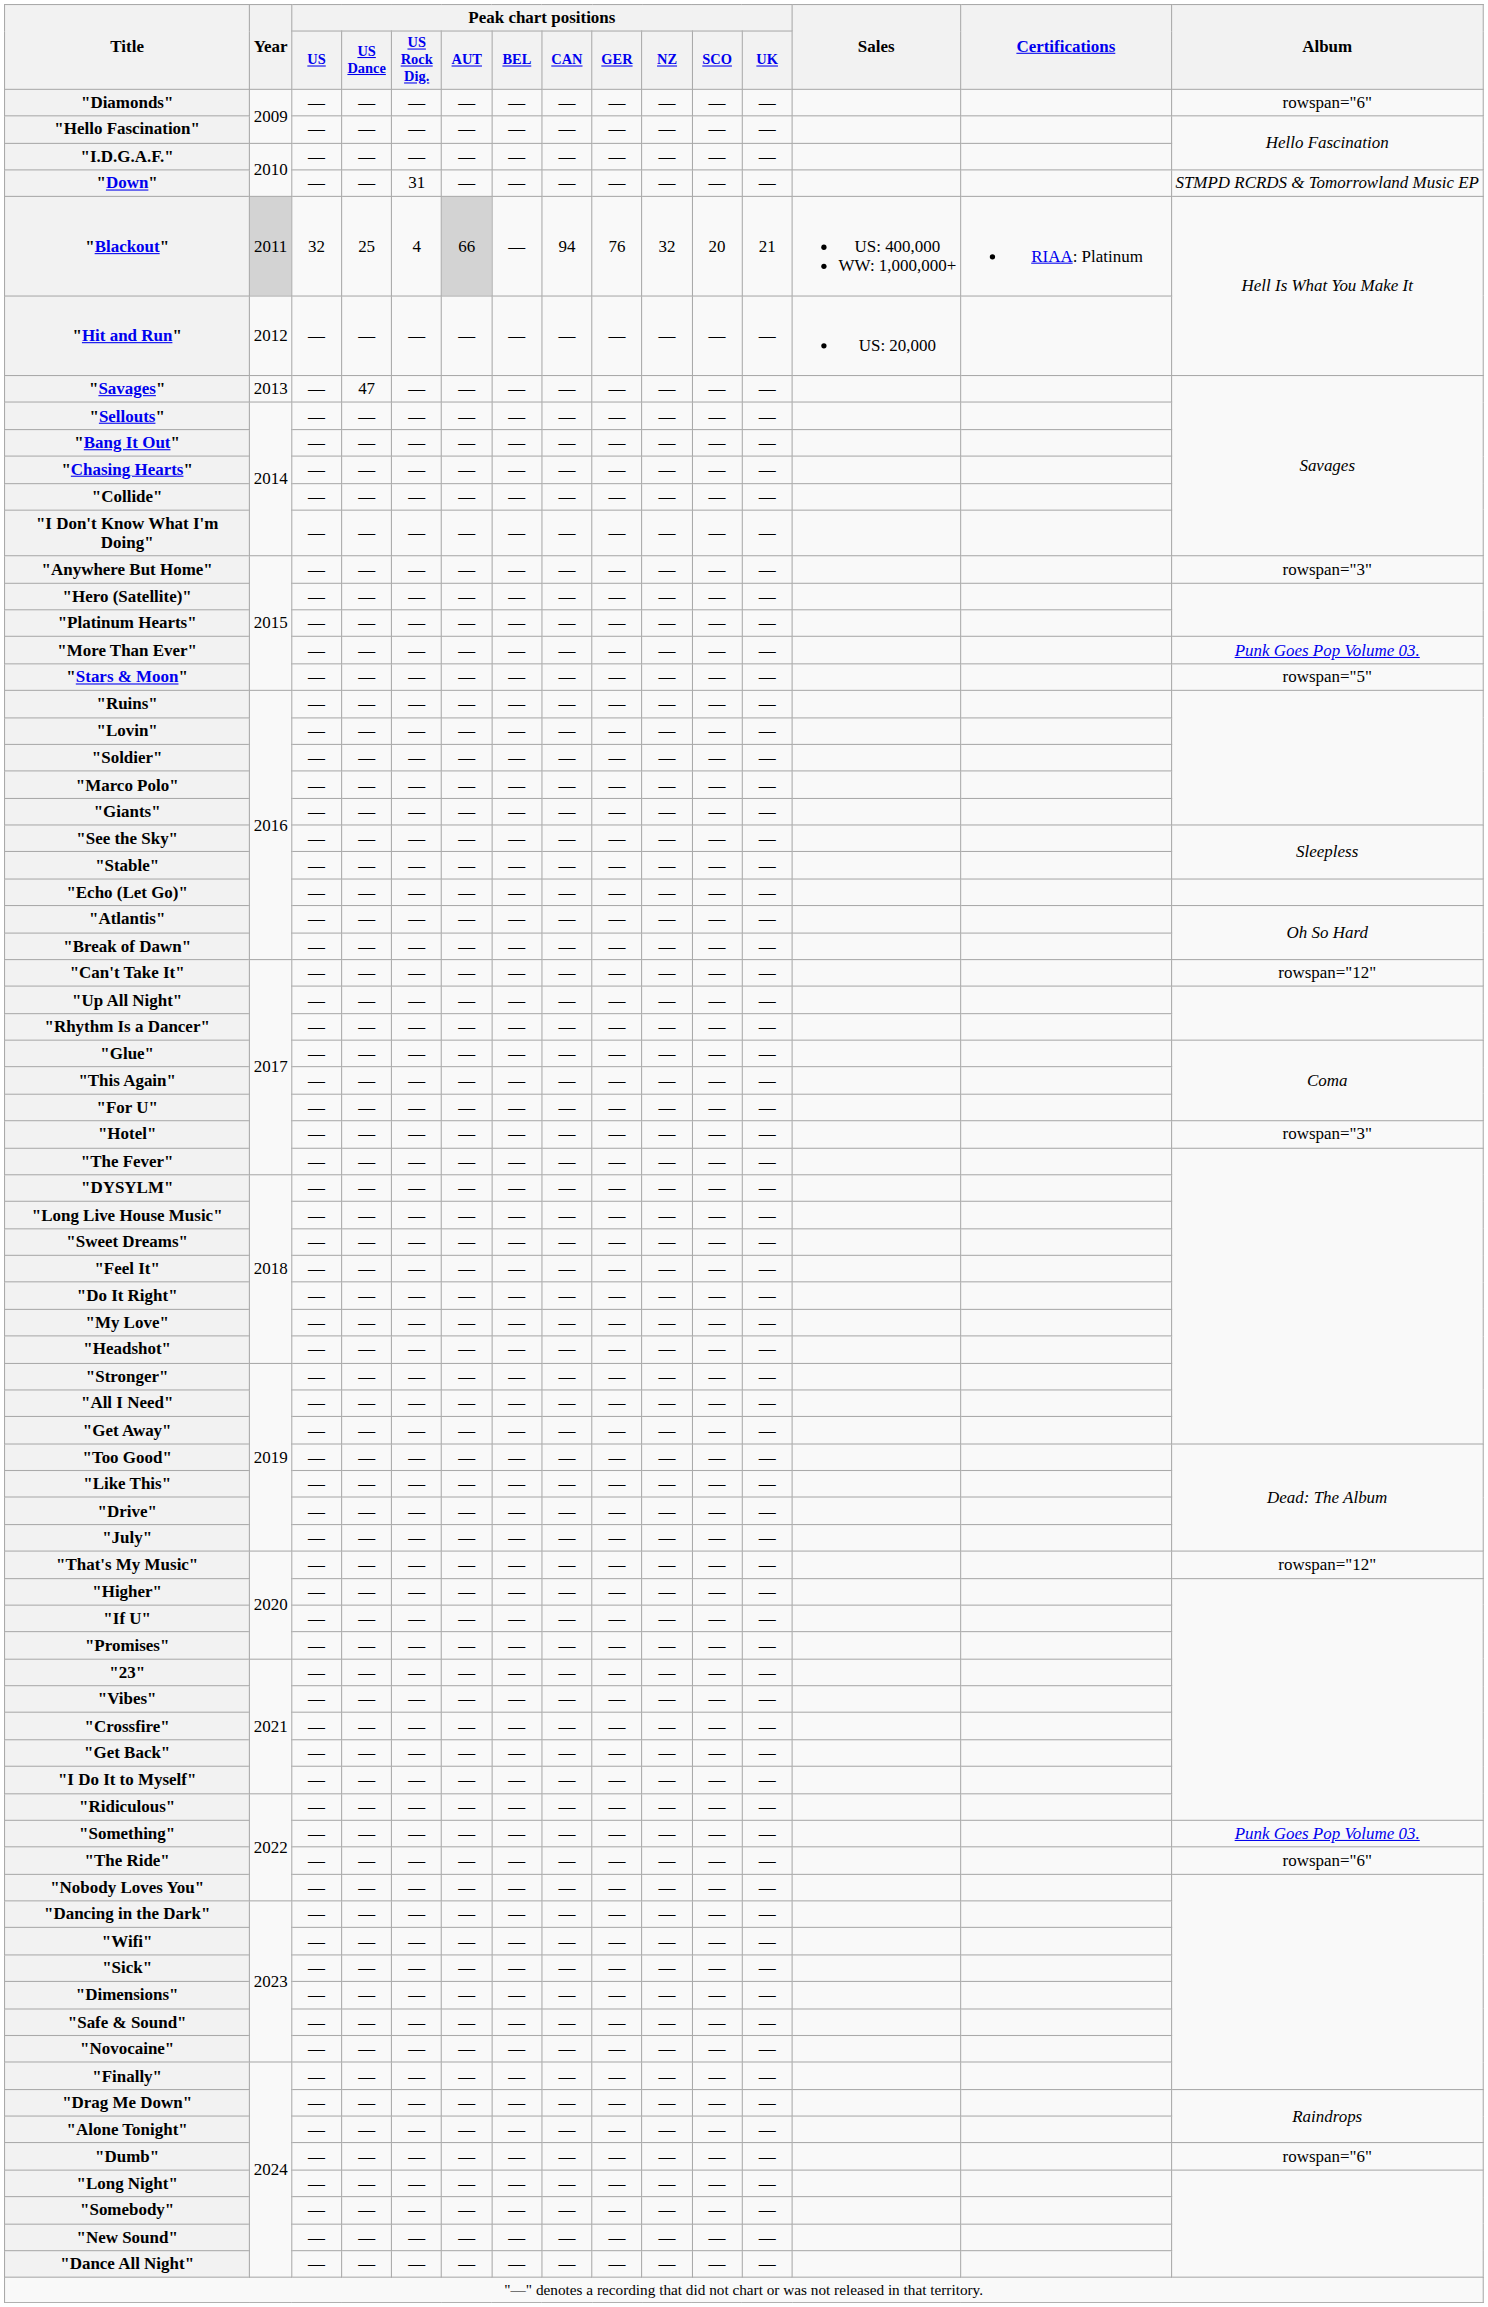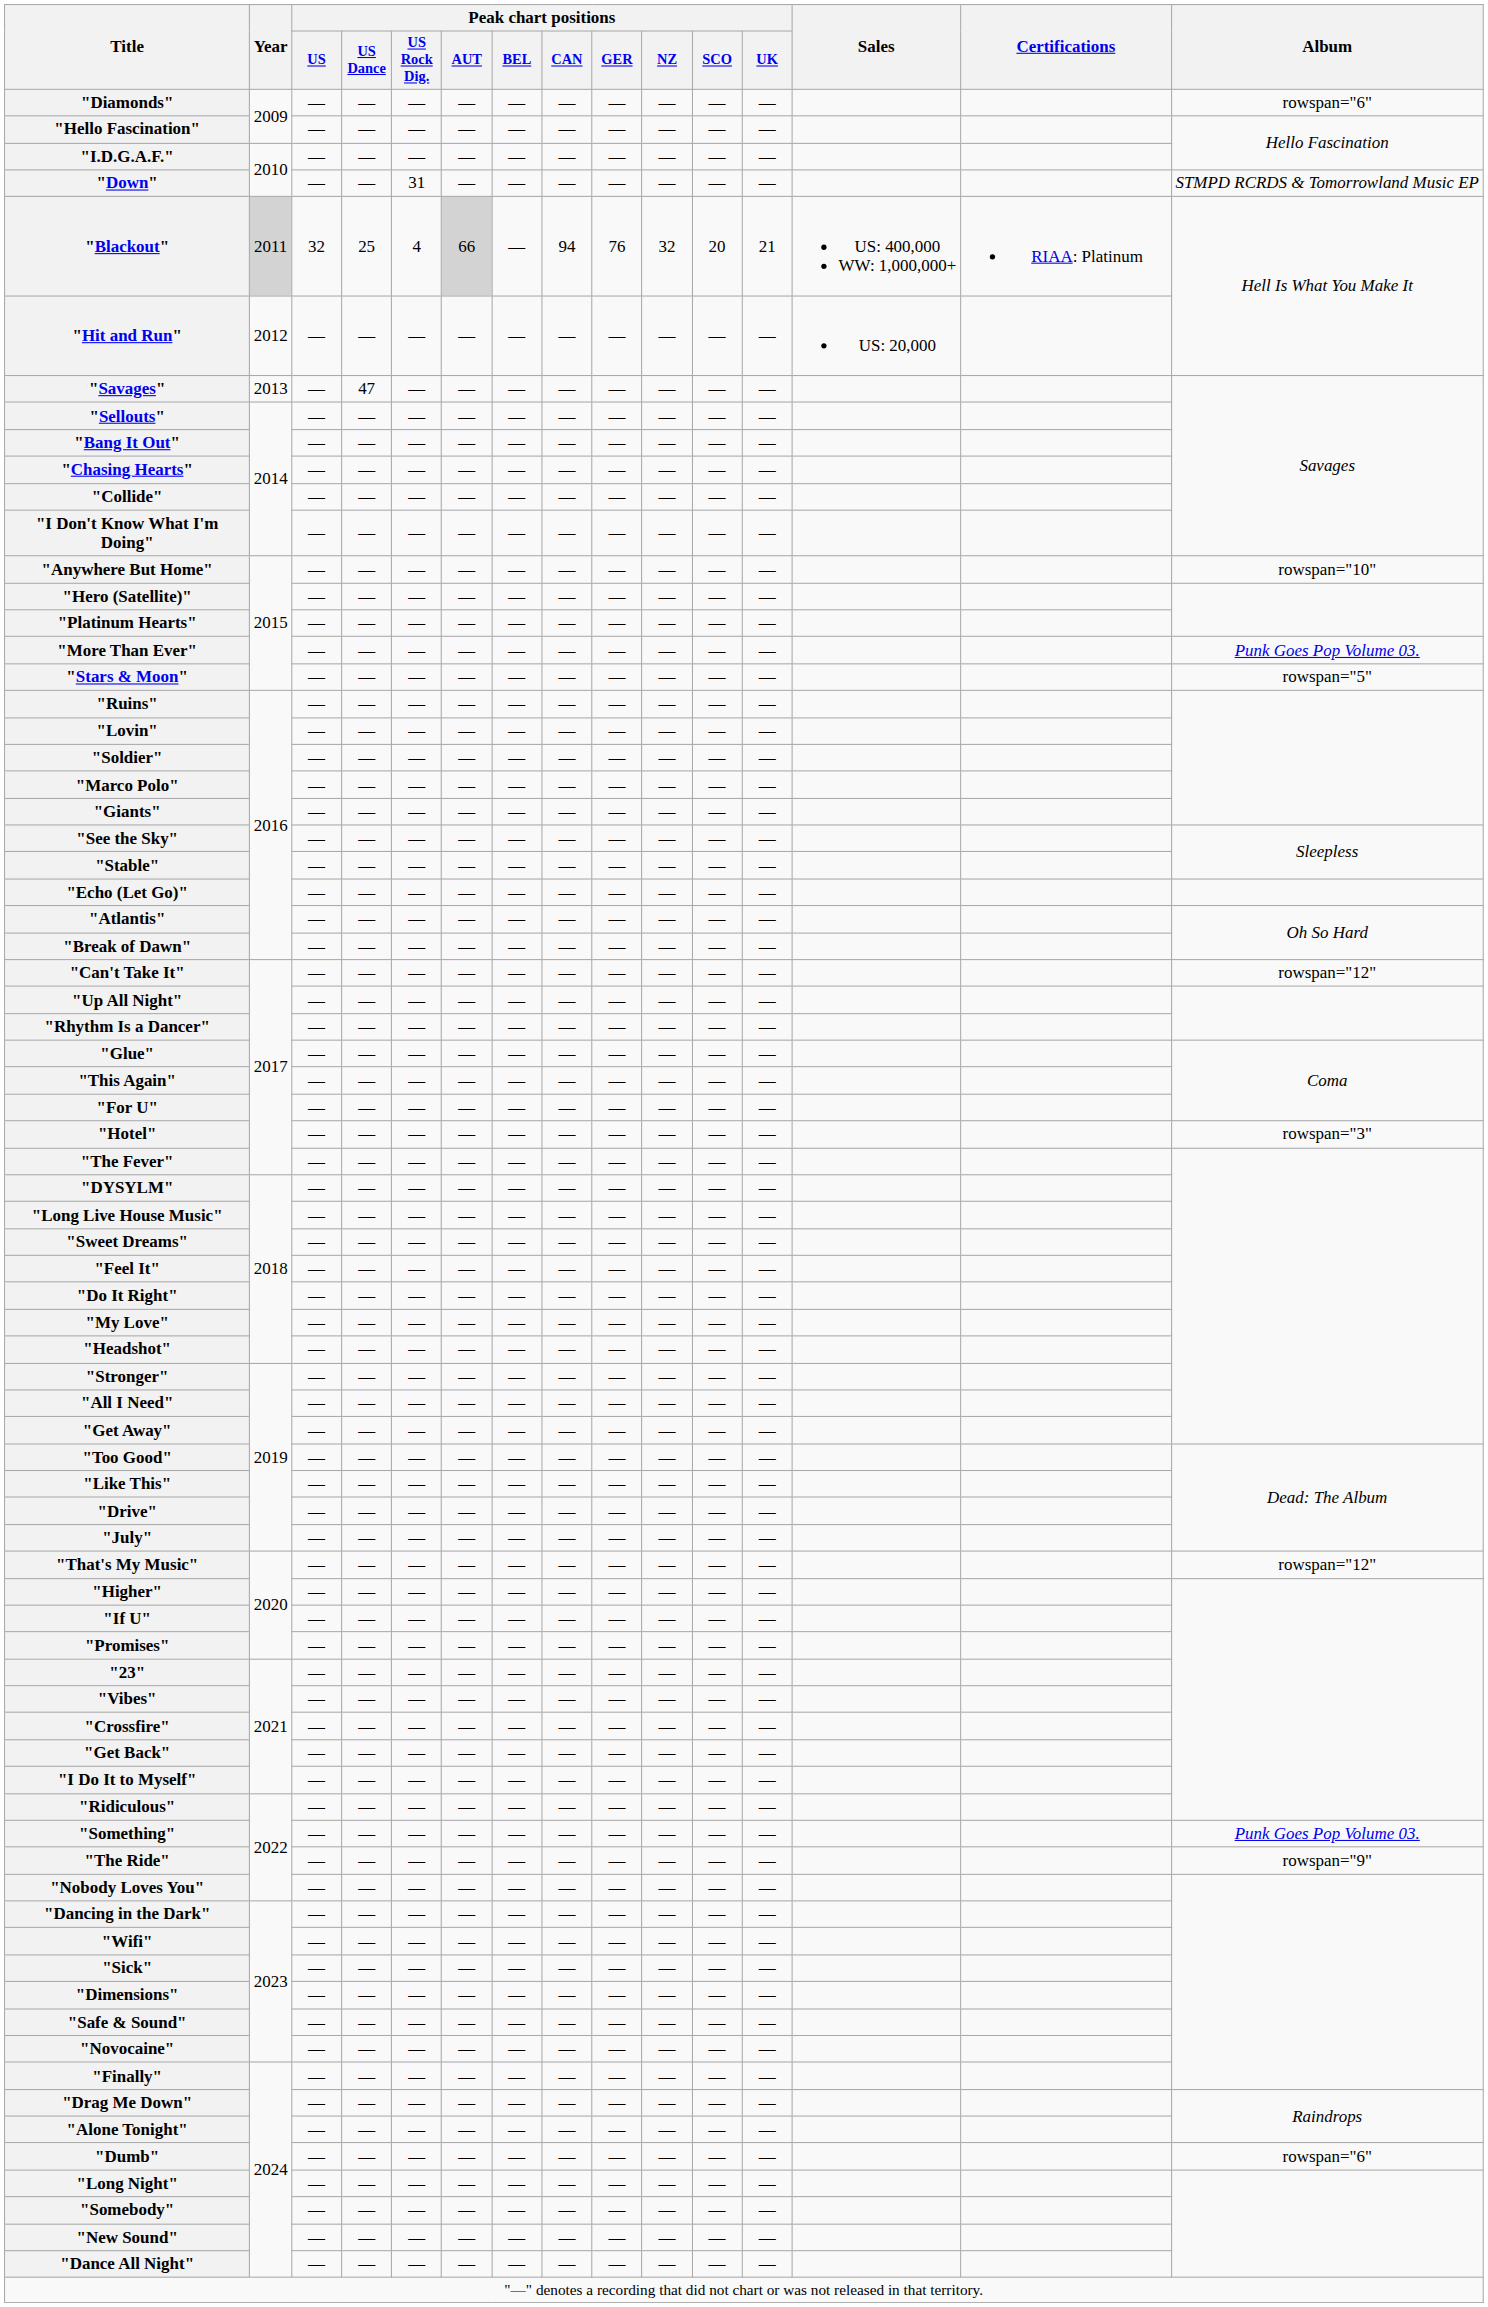(1327, 569) rowspan="3" -> (1327, 569) rowspan="10"
(1327, 1860) rowspan="6" -> (1327, 1860) rowspan="9"
